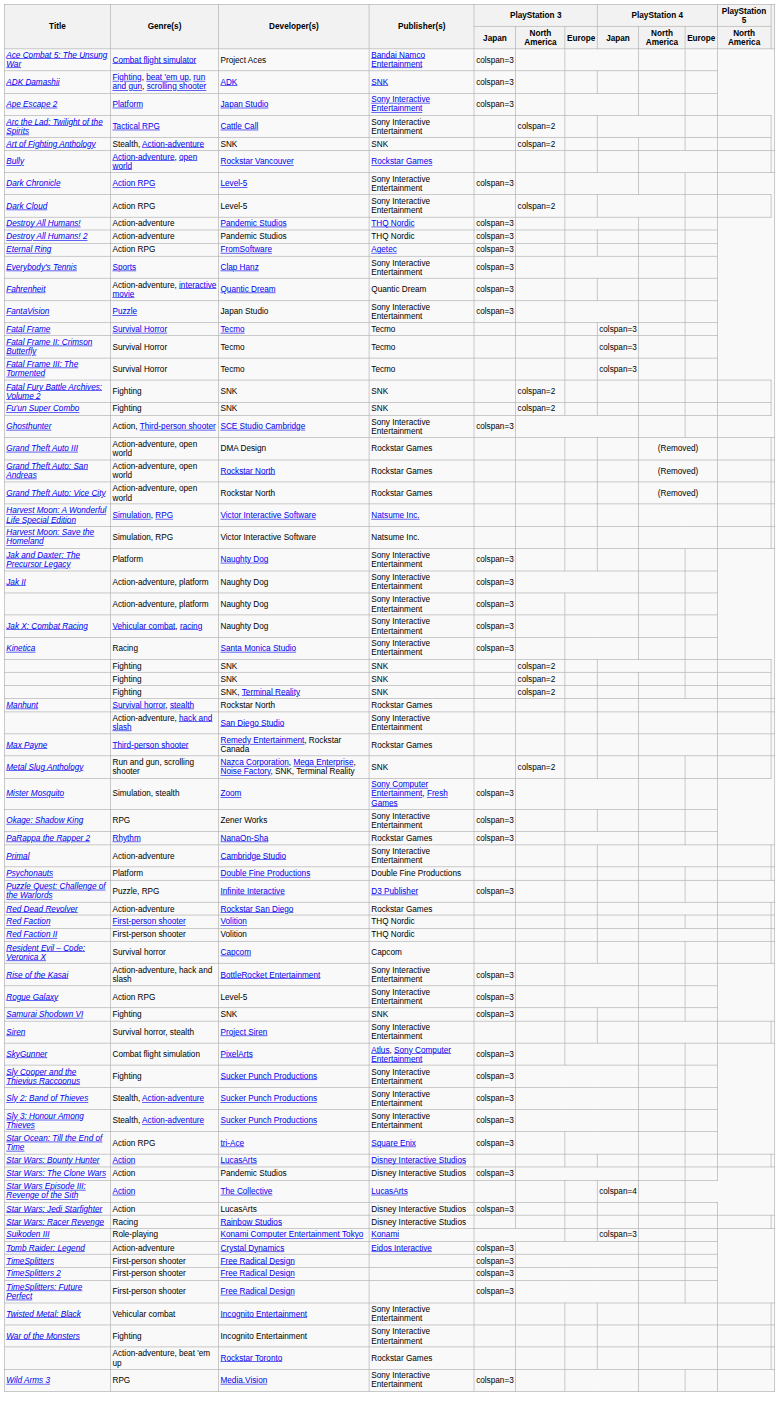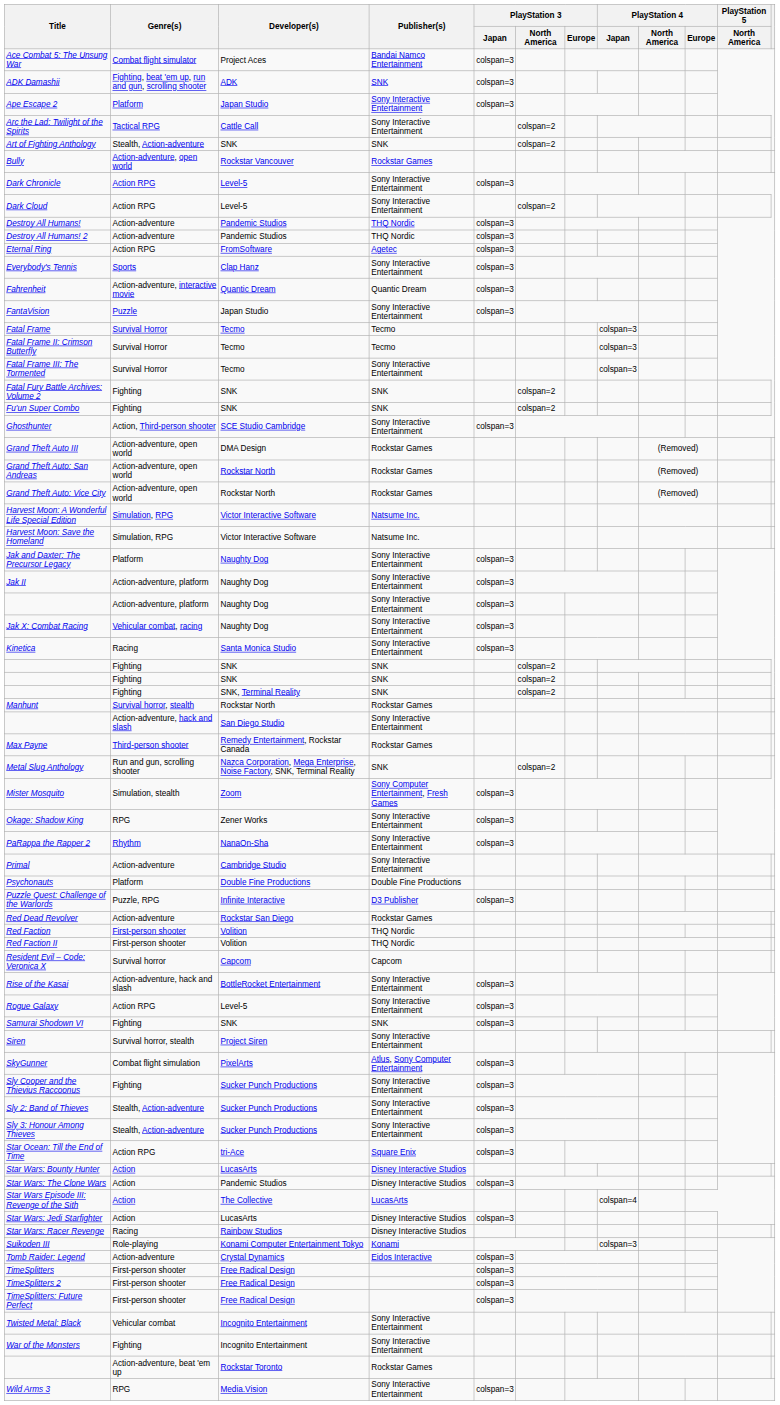(383, 369) Tecmo -> (401, 369) Sony Interactive Entertainment
(402, 839) Rockstar Games -> (401, 843) Sony Interactive Entertainment
